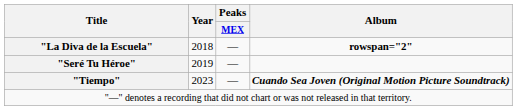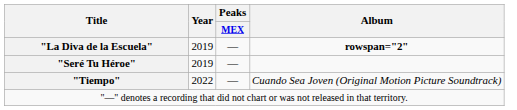(202, 46) 2018 -> (202, 46) 2019
(202, 81) 2023 -> (202, 81) 2022
(381, 81) bold -> (377, 81) normal
